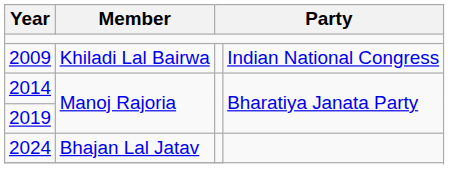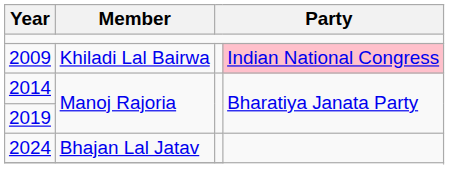(333, 58) no background -> (333, 58) pink background
